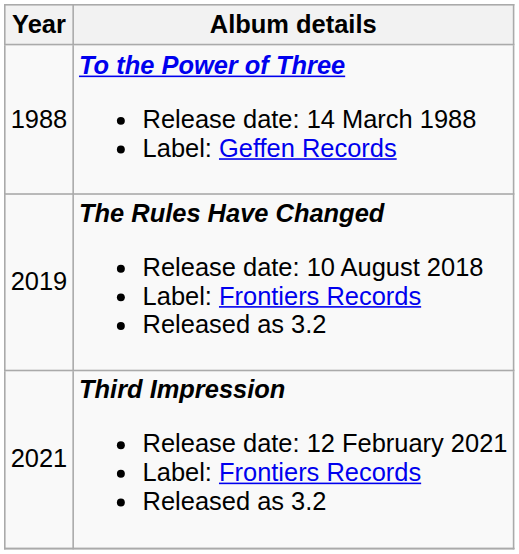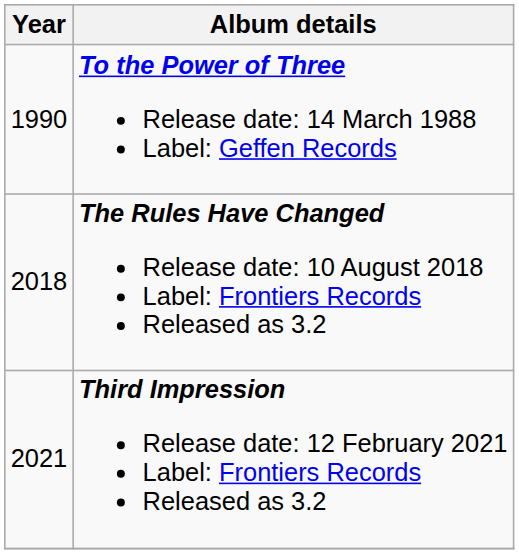(39, 119) 1988 -> (39, 119) 1990
(39, 281) 2019 -> (39, 281) 2018
